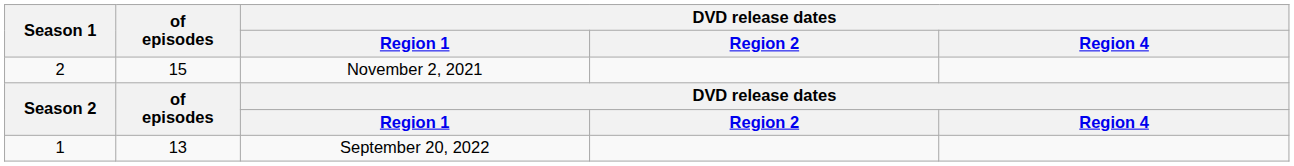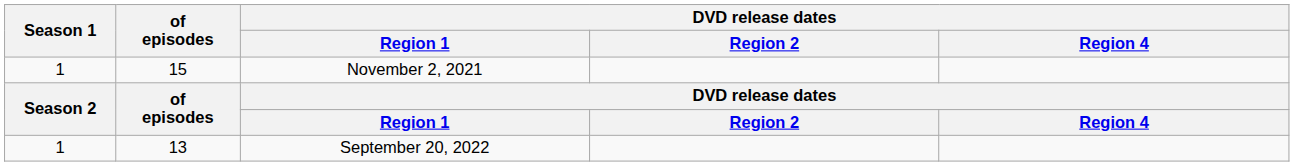(60, 69) 2 -> (60, 69) 1
